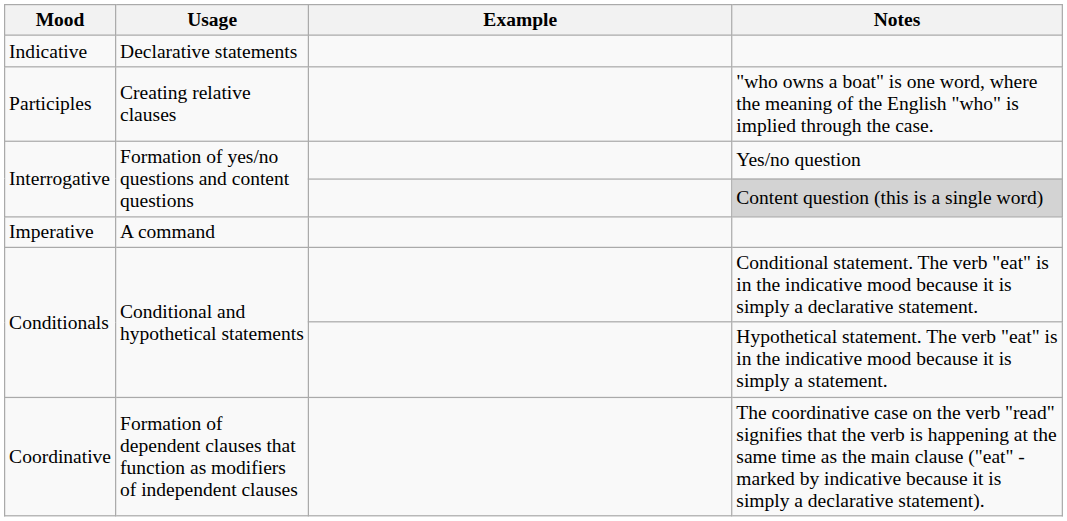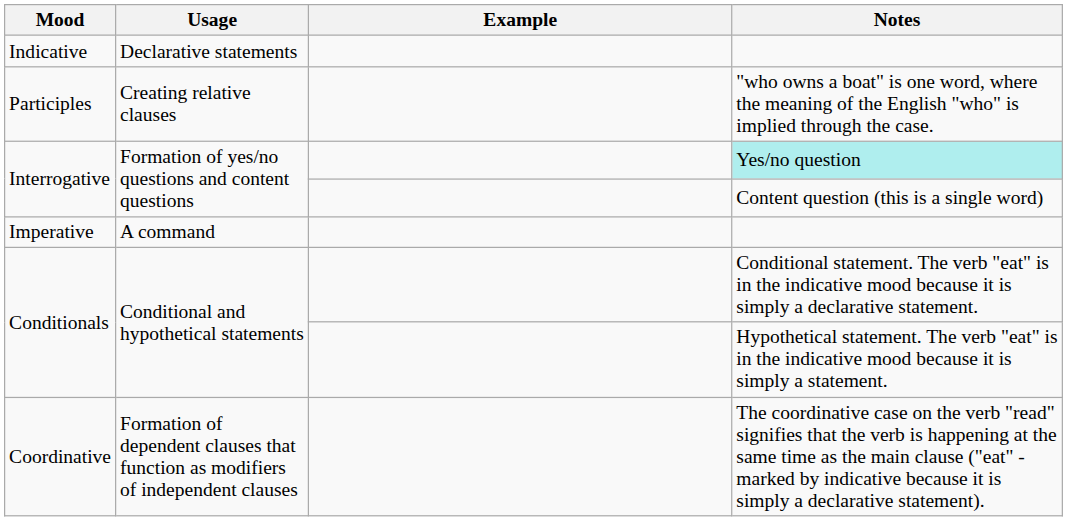(798, 160) no background -> (798, 160) paleturquoise background
(890, 197) lightgrey background -> (890, 197) no background
